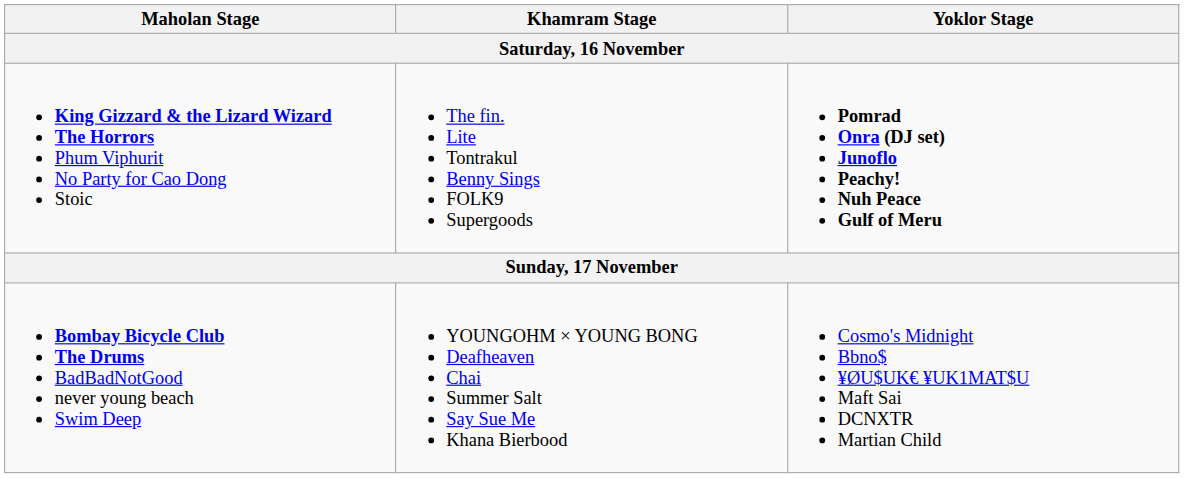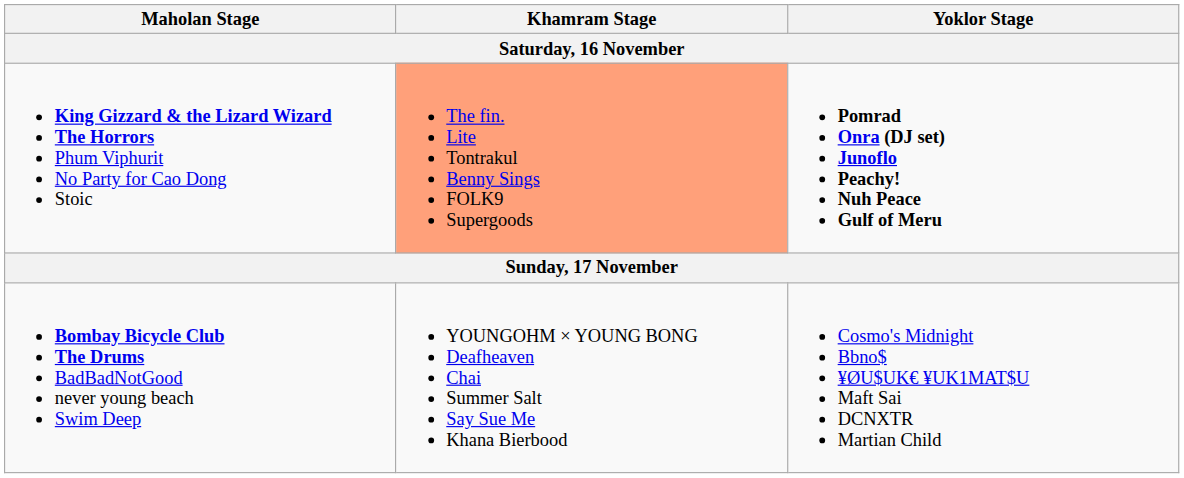(592, 168) no background -> (592, 168) lightsalmon background
